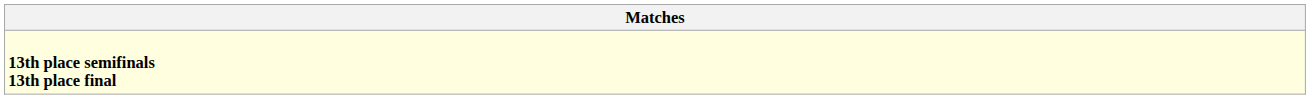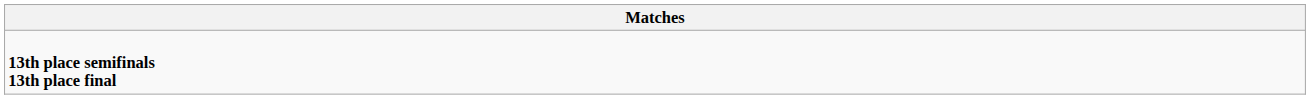(82, 71) lightyellow background -> (82, 71) no background
